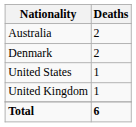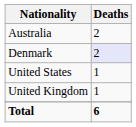(97, 53) no background -> (97, 53) lavender background
